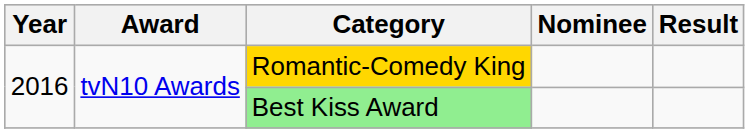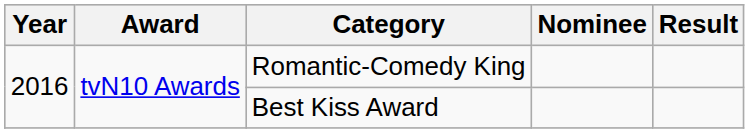(389, 66) gold background -> (389, 66) no background
(345, 107) lightgreen background -> (345, 107) no background
